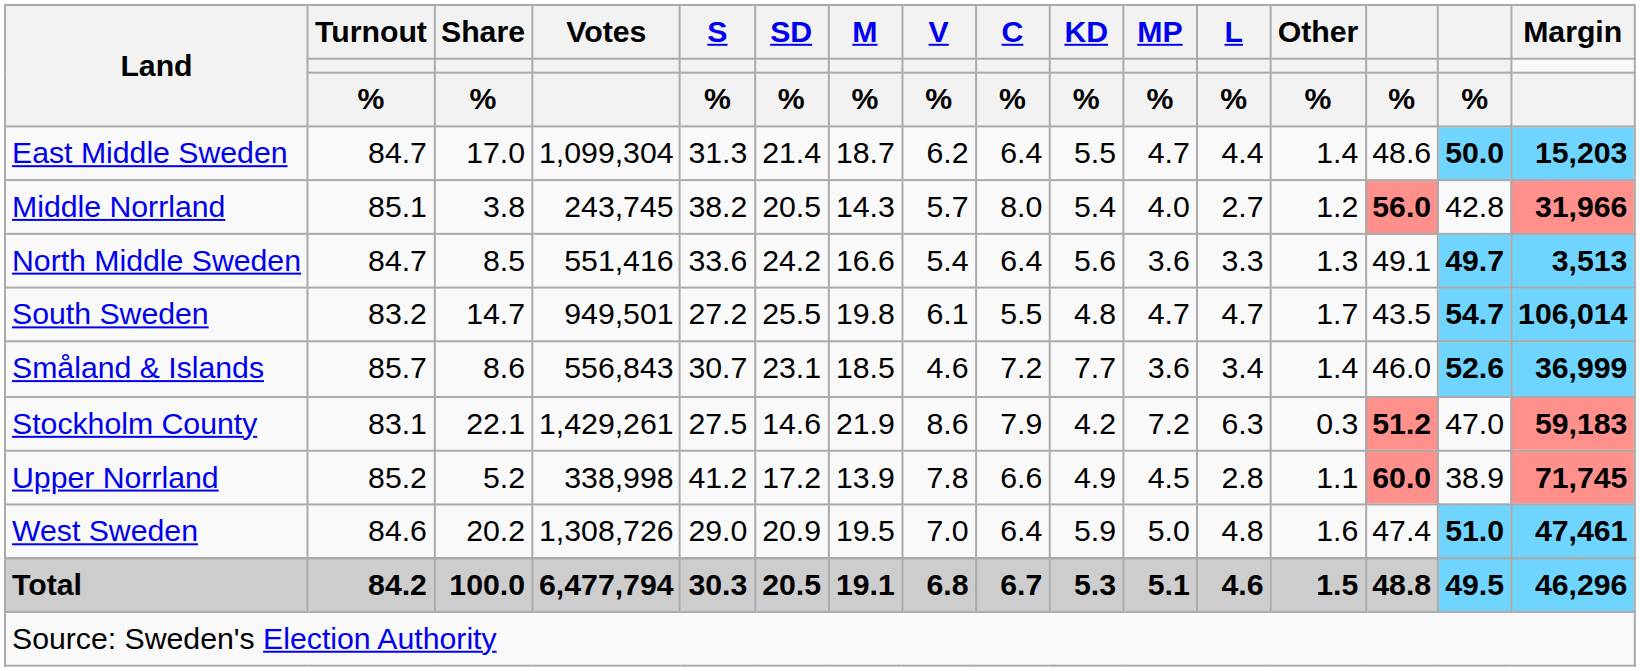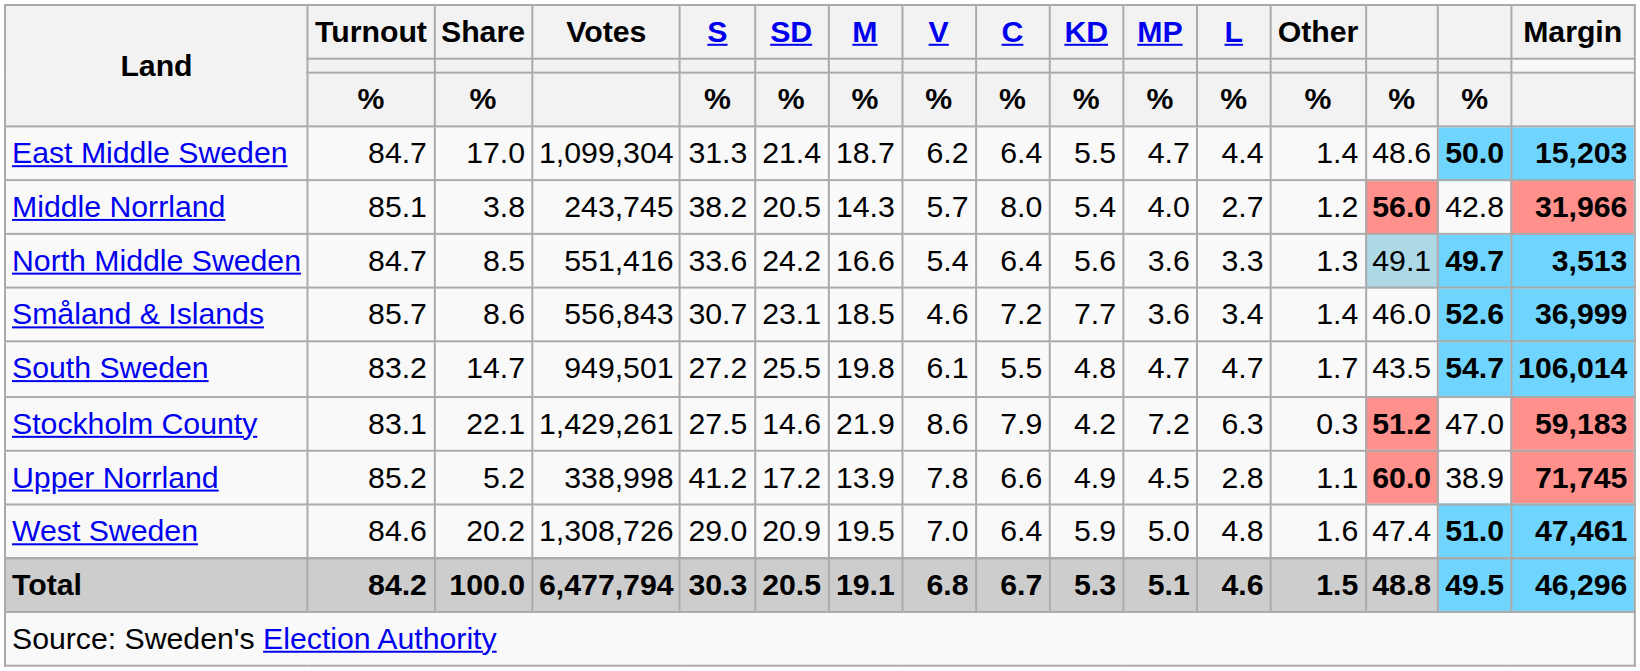(1402, 261) no background -> (1402, 261) lightblue background
rows swapped: (138, 368) <-> (110, 314)
